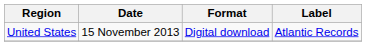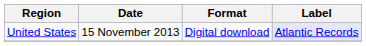(317, 31) no background -> (317, 31) lavender background
